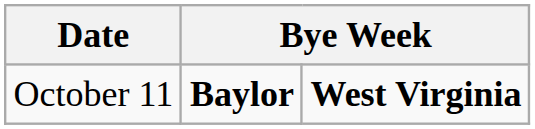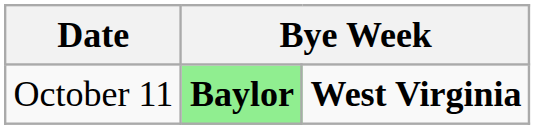(242, 93) no background -> (242, 93) lightgreen background
